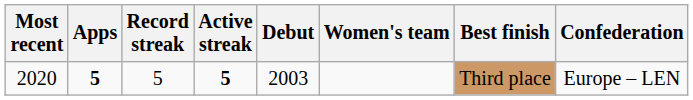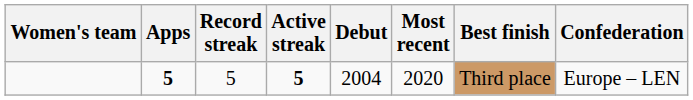columns swapped: (387, 33) <-> (37, 33)
(288, 78) 2003 -> (361, 78) 2004
